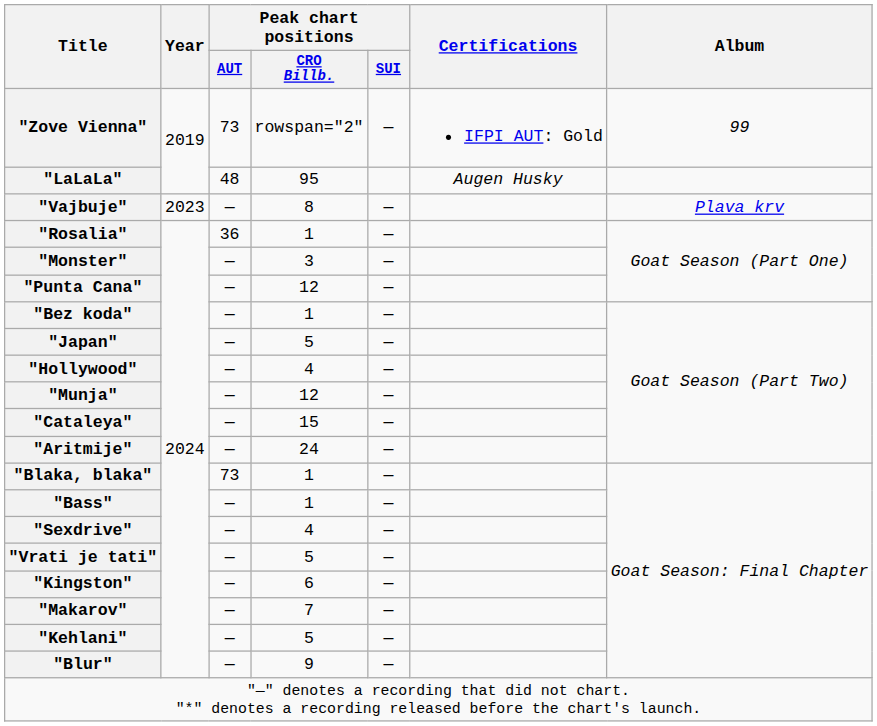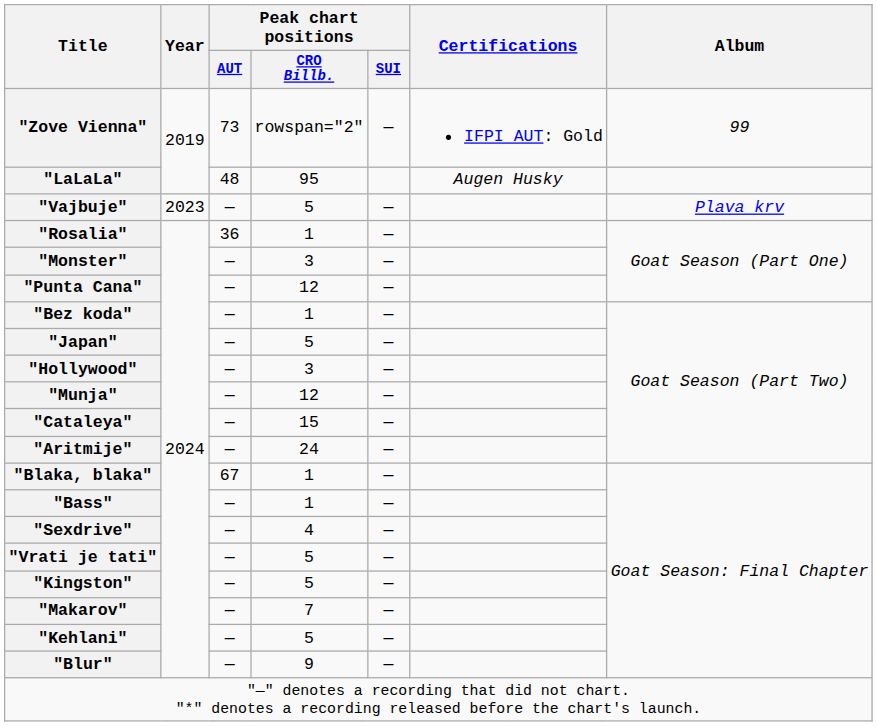(309, 207) 8 -> (309, 207) 5
(309, 369) 4 -> (309, 369) 3
(230, 476) 73 -> (230, 476) 67
(309, 584) 6 -> (309, 584) 5
